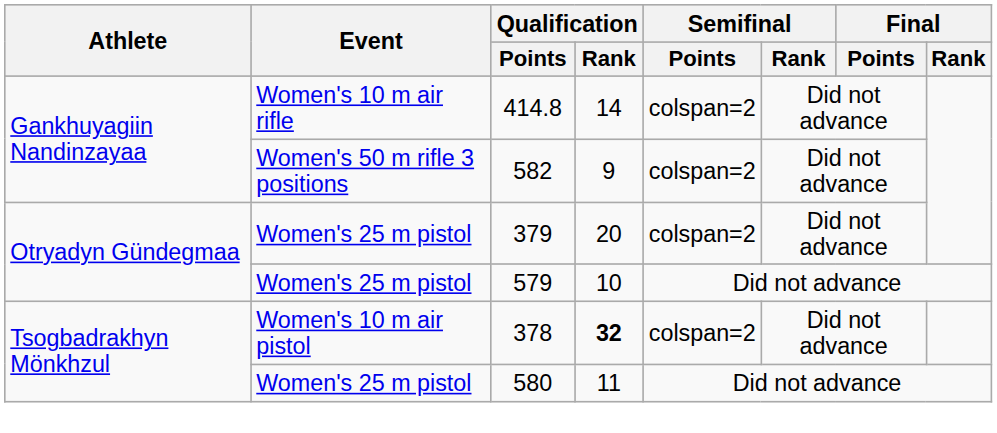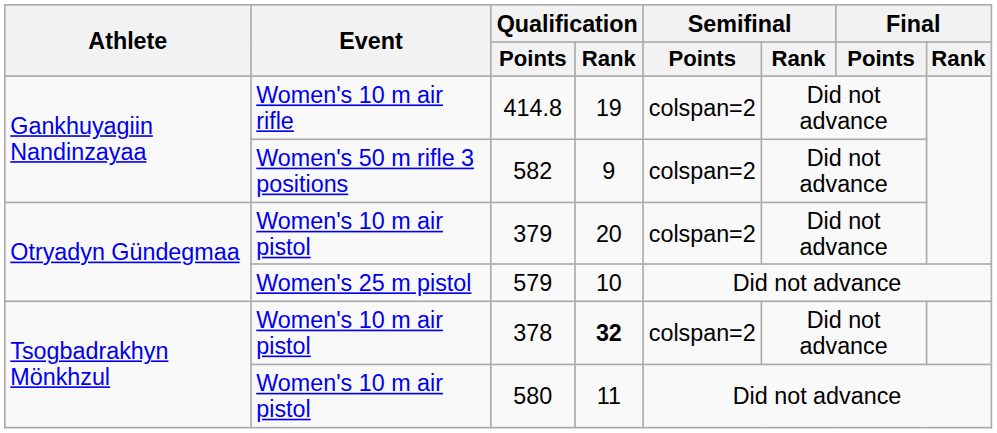(609, 108) 14 -> (609, 108) 19
(364, 234) Women's 25 m pistol -> (350, 234) Women's 10 m air pistol
(364, 383) Women's 25 m pistol -> (350, 396) Women's 10 m air pistol
